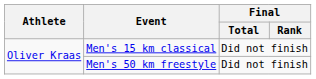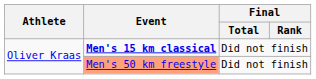(151, 47) normal -> (151, 47) bold
(151, 65) no background -> (151, 65) lightsalmon background
